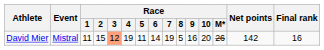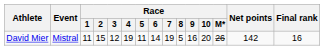(114, 39) lightsalmon background -> (114, 39) no background
